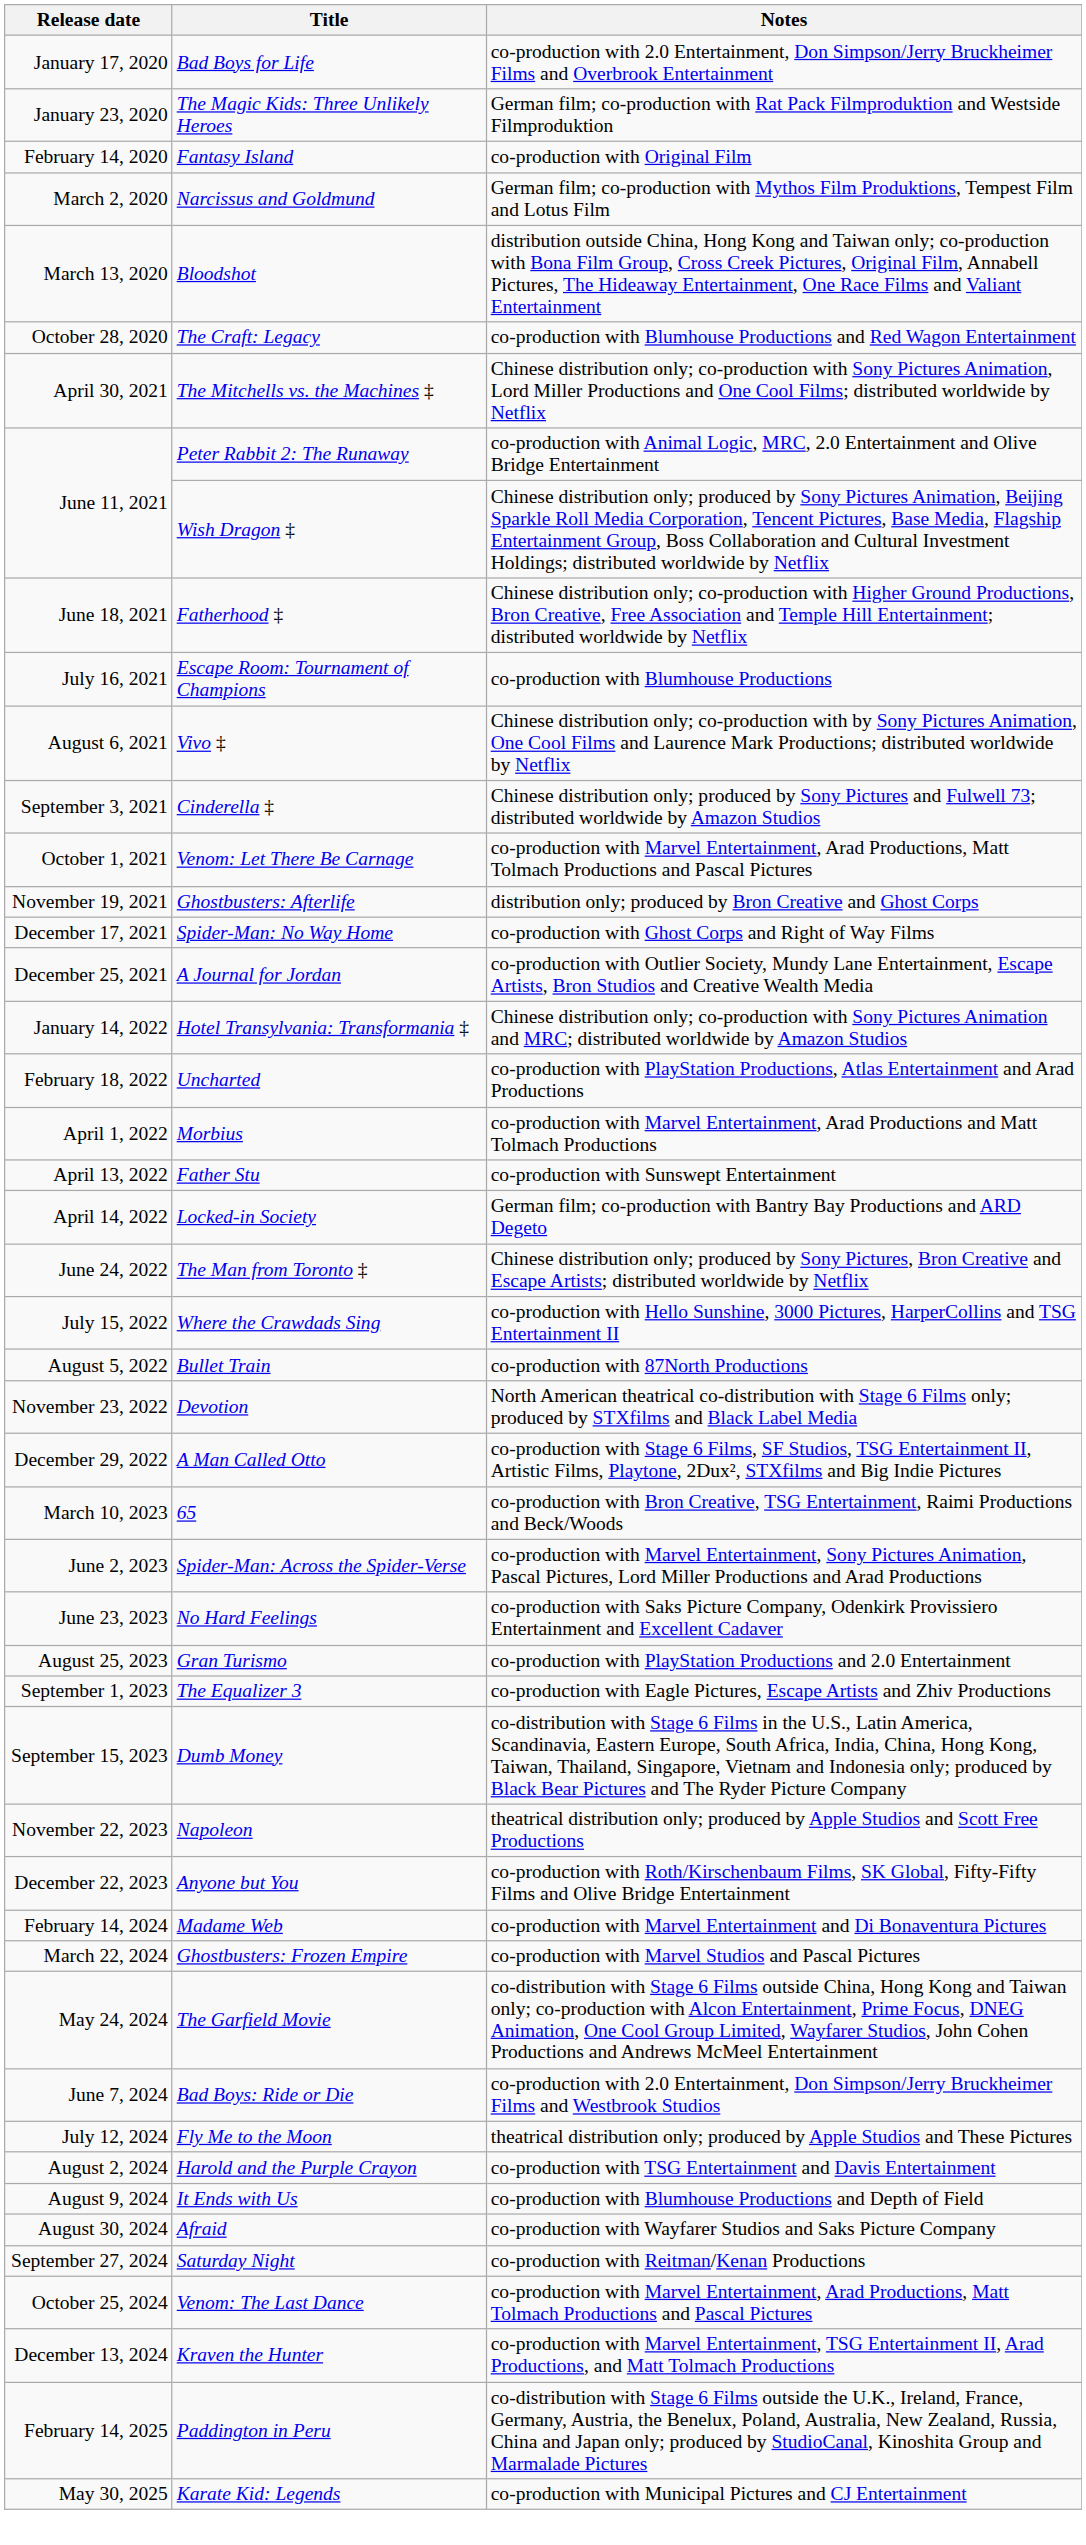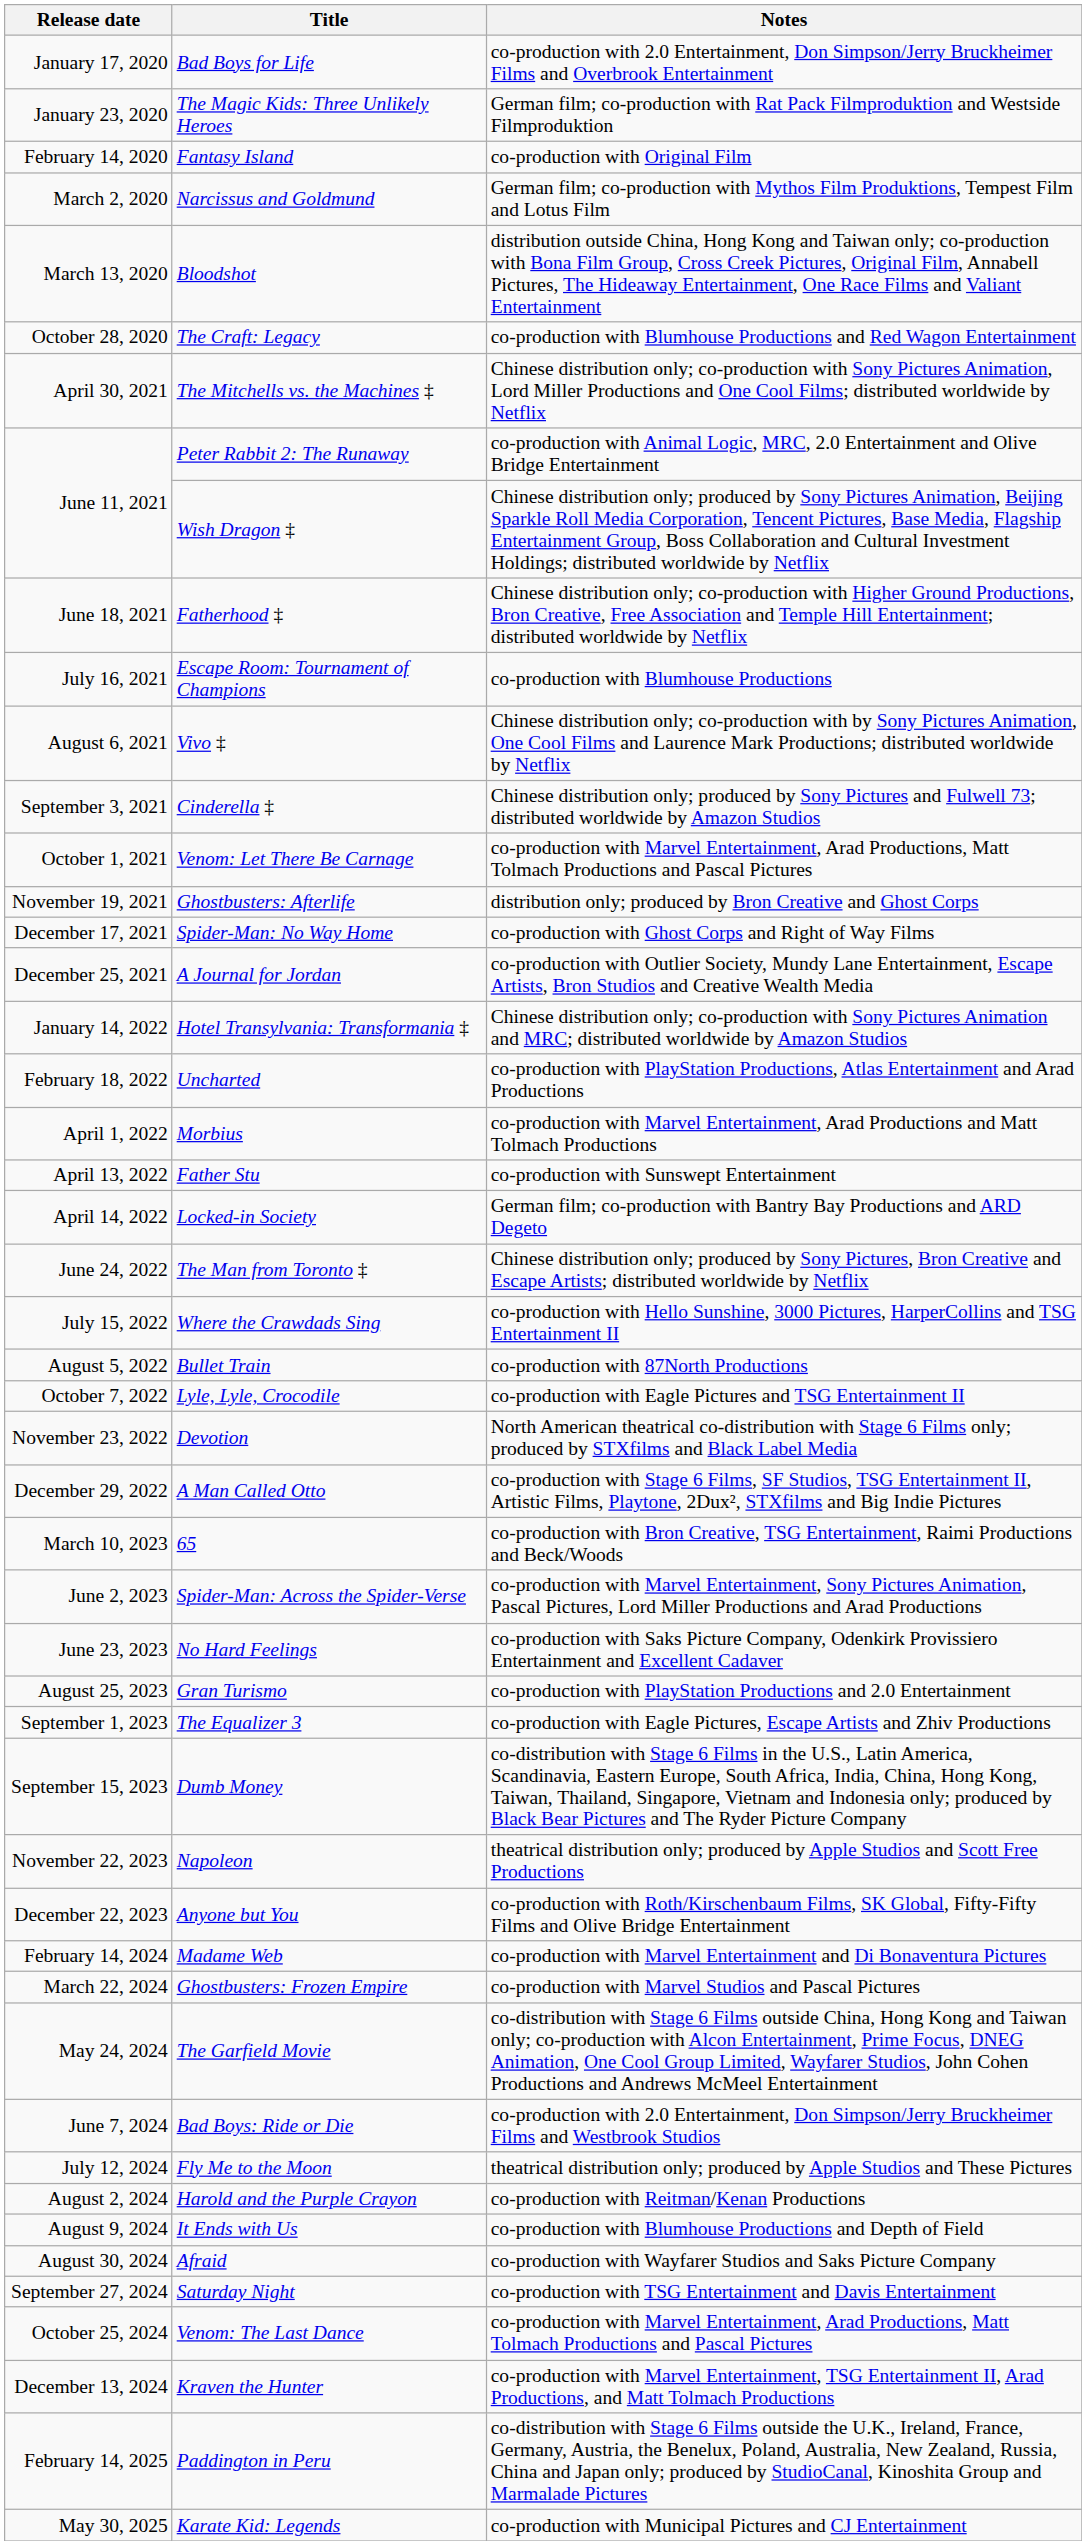+ row: (258, 1395)
(743, 2167) co-production with TSG Entertainment and Davis Entertainment -> (678, 2198) co-production with Reitman/Kenan Productions
(678, 2260) co-production with Reitman/Kenan Productions -> (743, 2291) co-production with TSG Entertainment and Davis Entertainment
